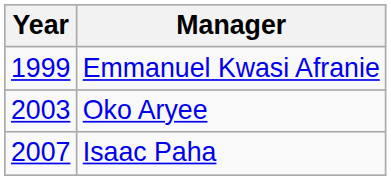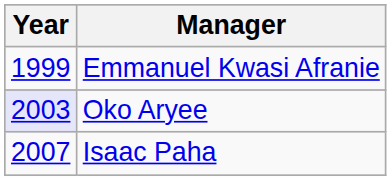(41, 110) no background -> (41, 110) lavender background
